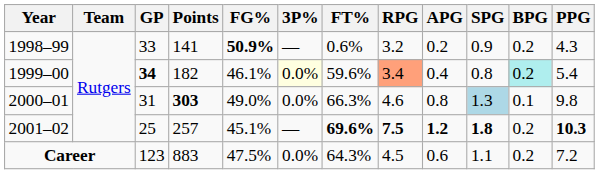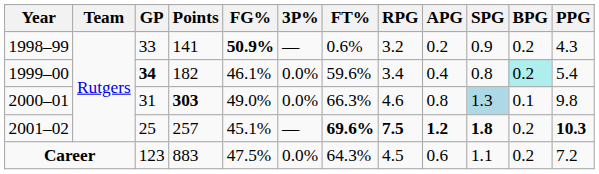(300, 73) lightyellow background -> (300, 73) no background
(393, 73) lightsalmon background -> (393, 73) no background
